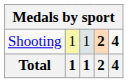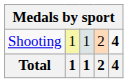(101, 41) bold -> (101, 41) normal
